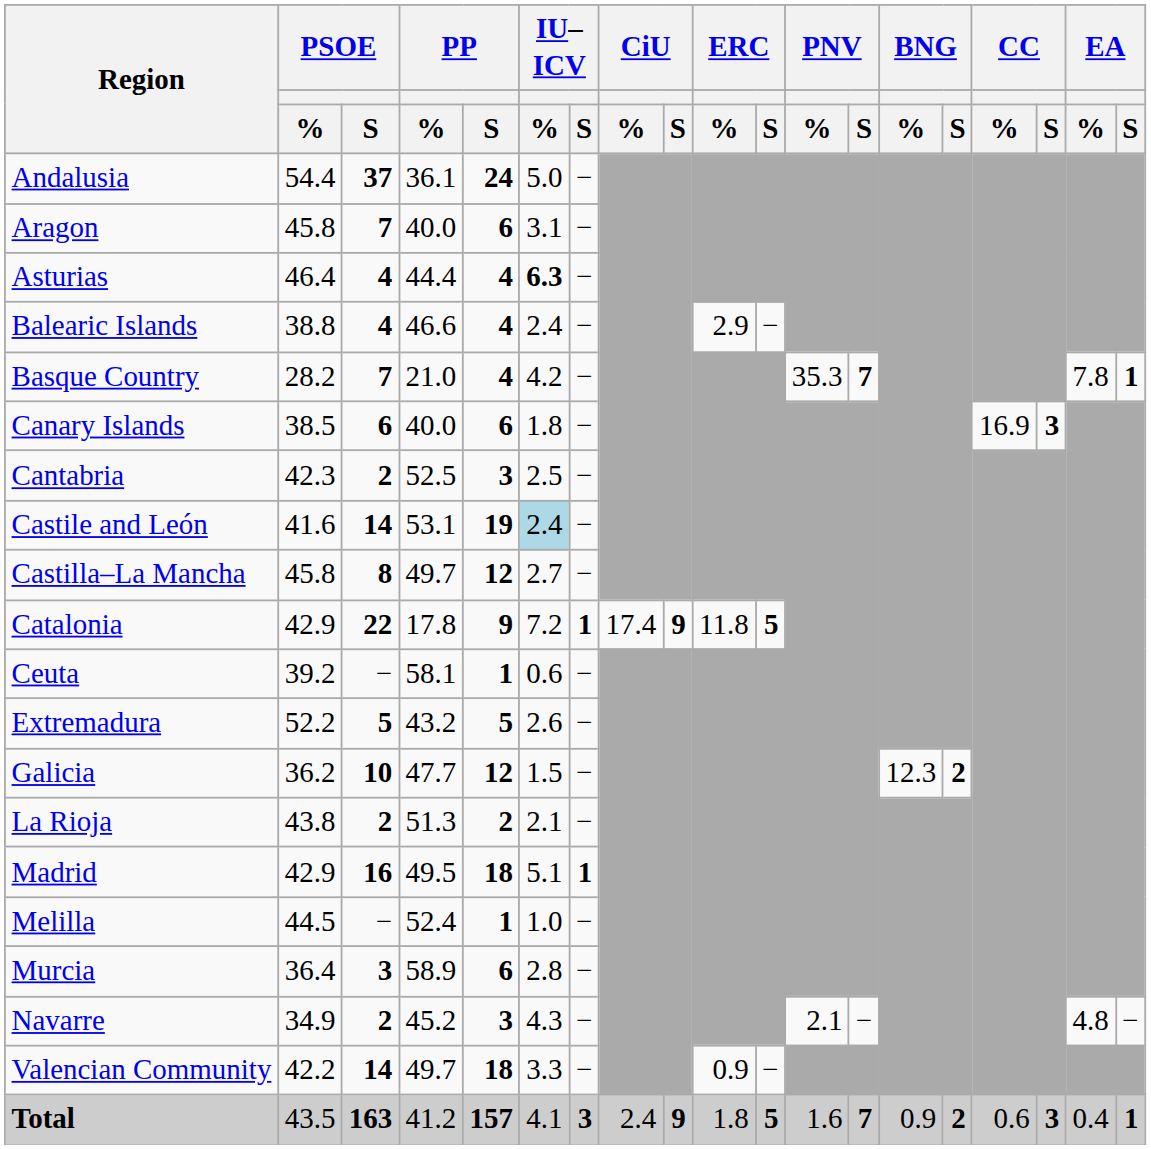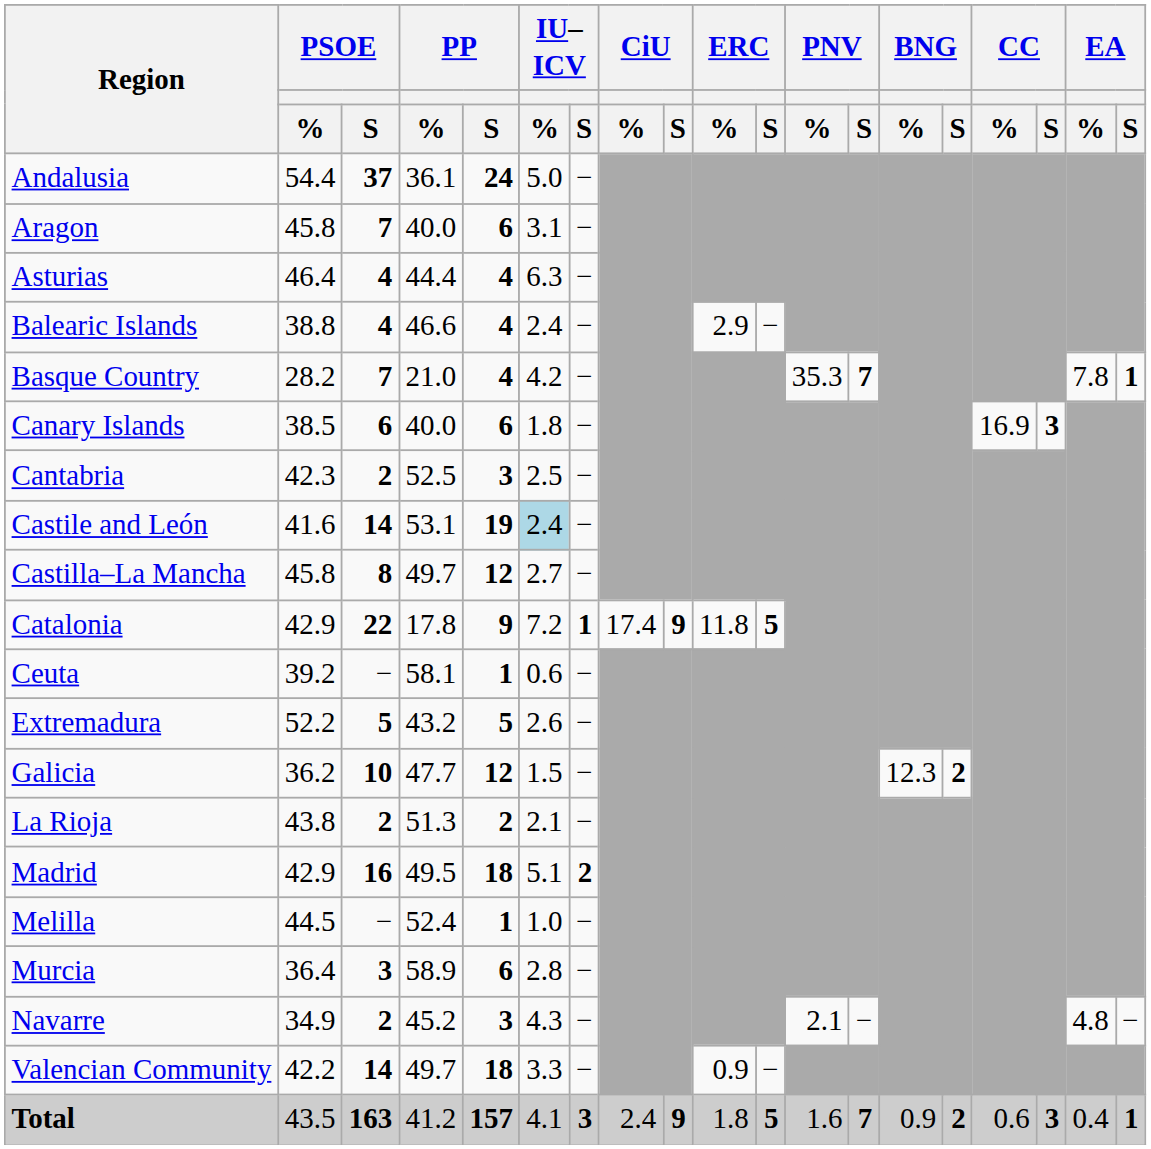(544, 277) bold -> (544, 277) normal
(585, 871) 1 -> (585, 871) 2
